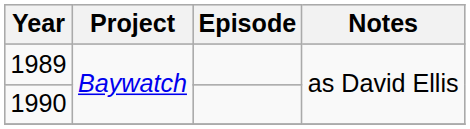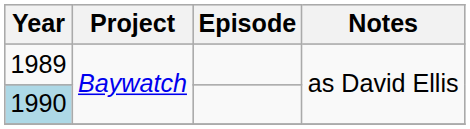(39, 104) no background -> (39, 104) lightblue background
